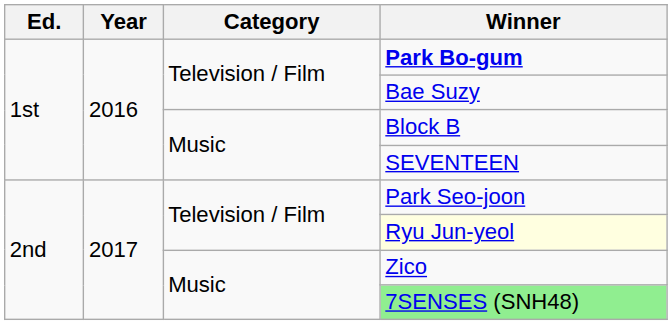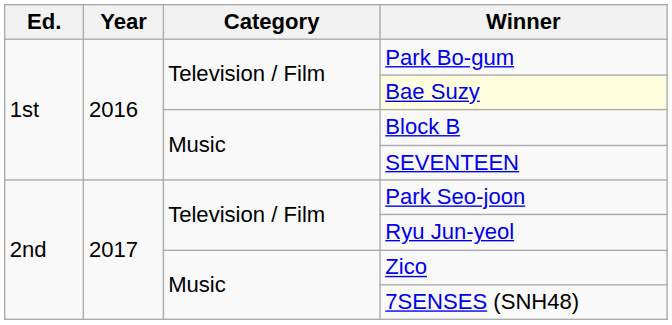(454, 57) bold -> (450, 57) normal
(433, 92) no background -> (433, 92) lightyellow background
(450, 232) lightyellow background -> (450, 232) no background
(482, 302) lightgreen background -> (482, 302) no background
